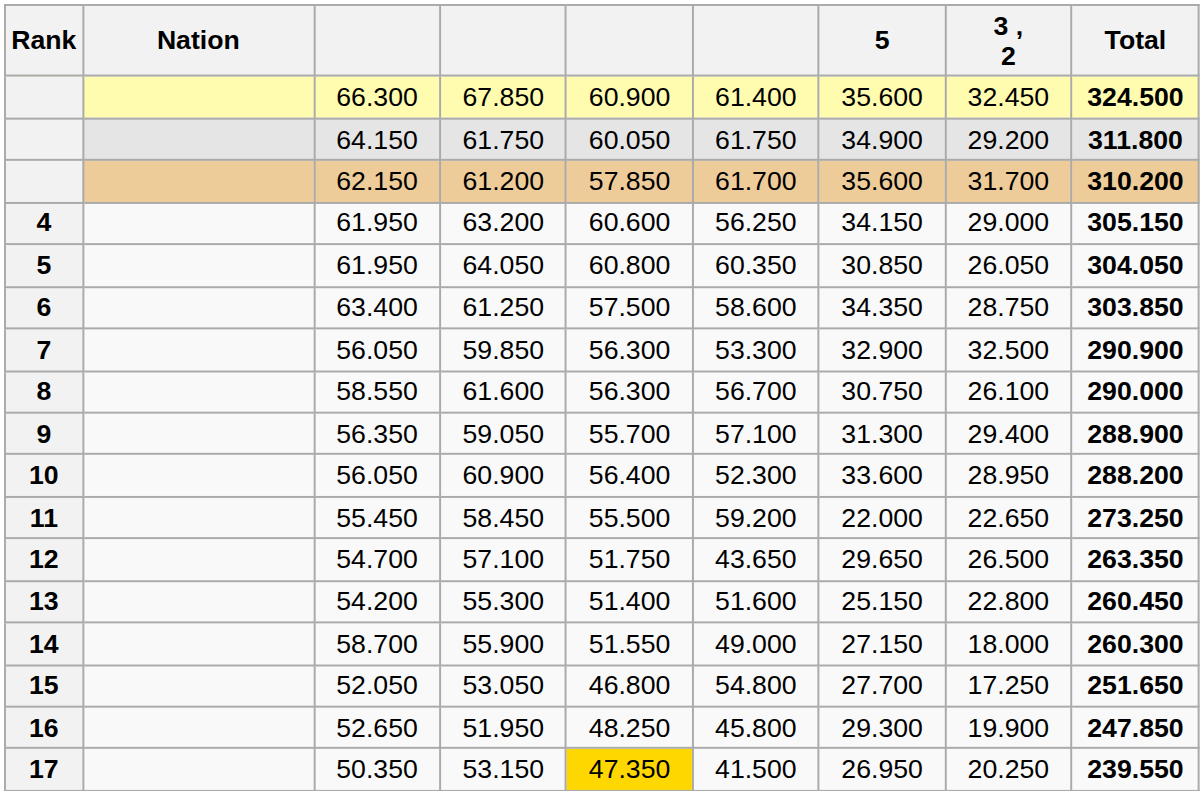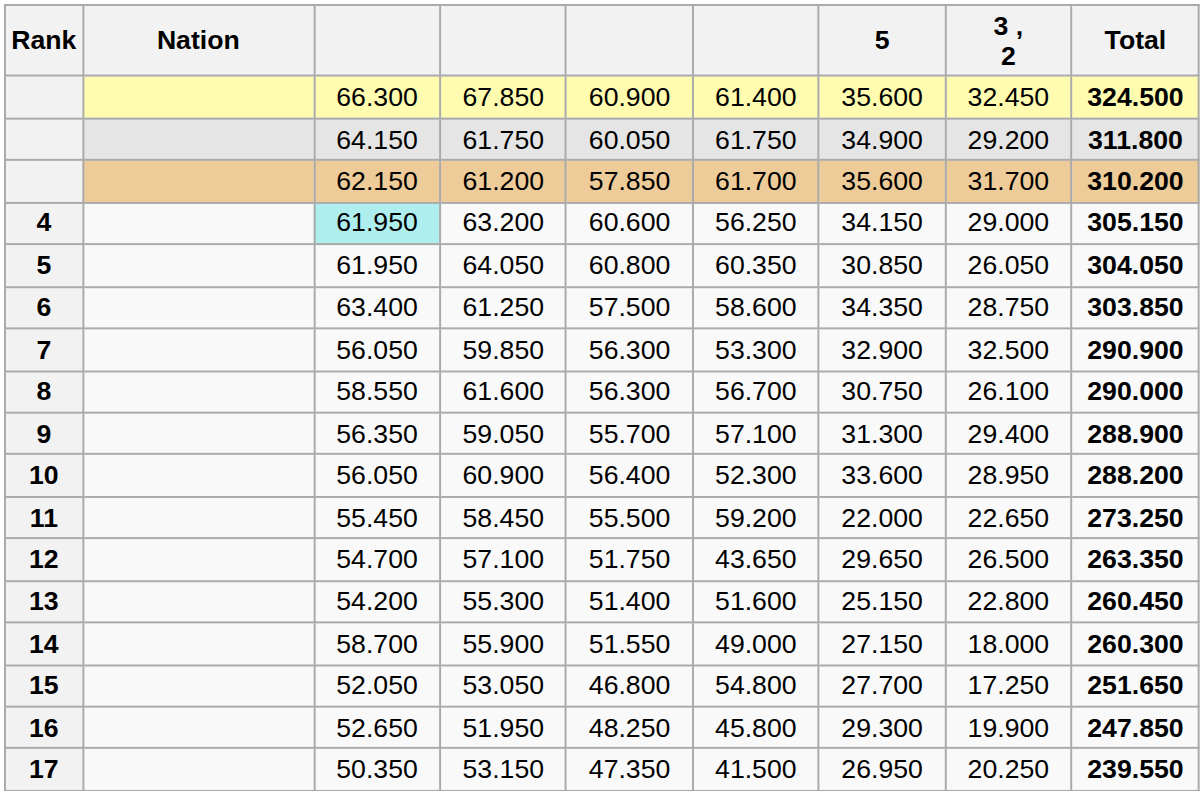(377, 223) no background -> (377, 223) paleturquoise background
(630, 769) gold background -> (630, 769) no background
